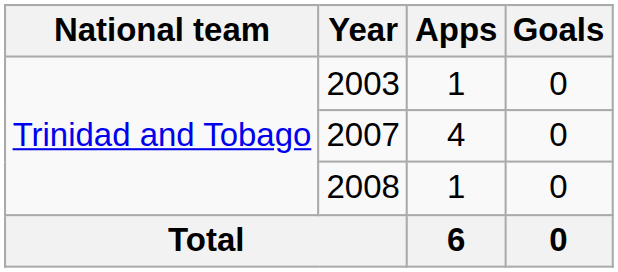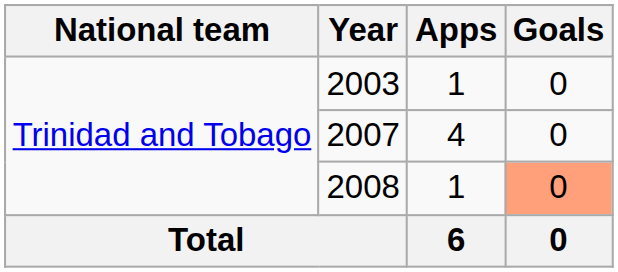(558, 187) no background -> (558, 187) lightsalmon background
